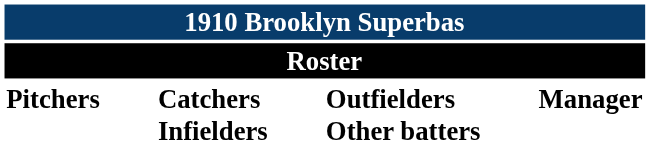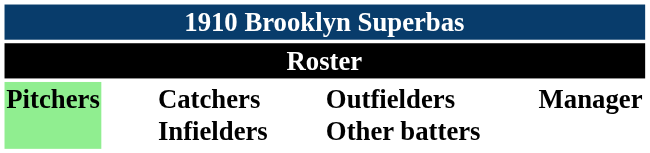(53, 99) no background -> (53, 99) lightgreen background
